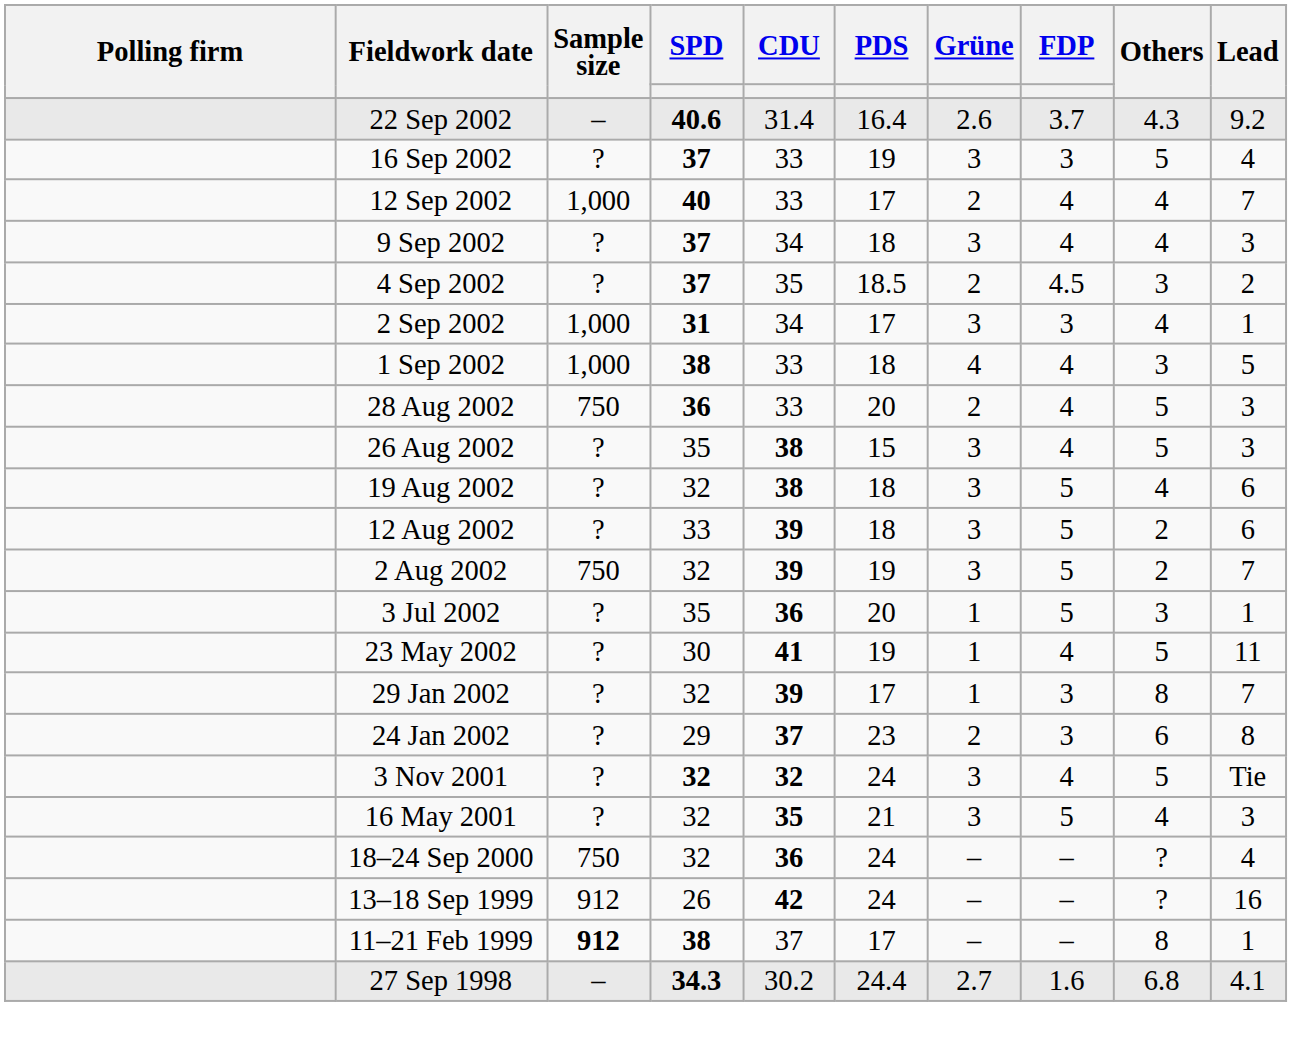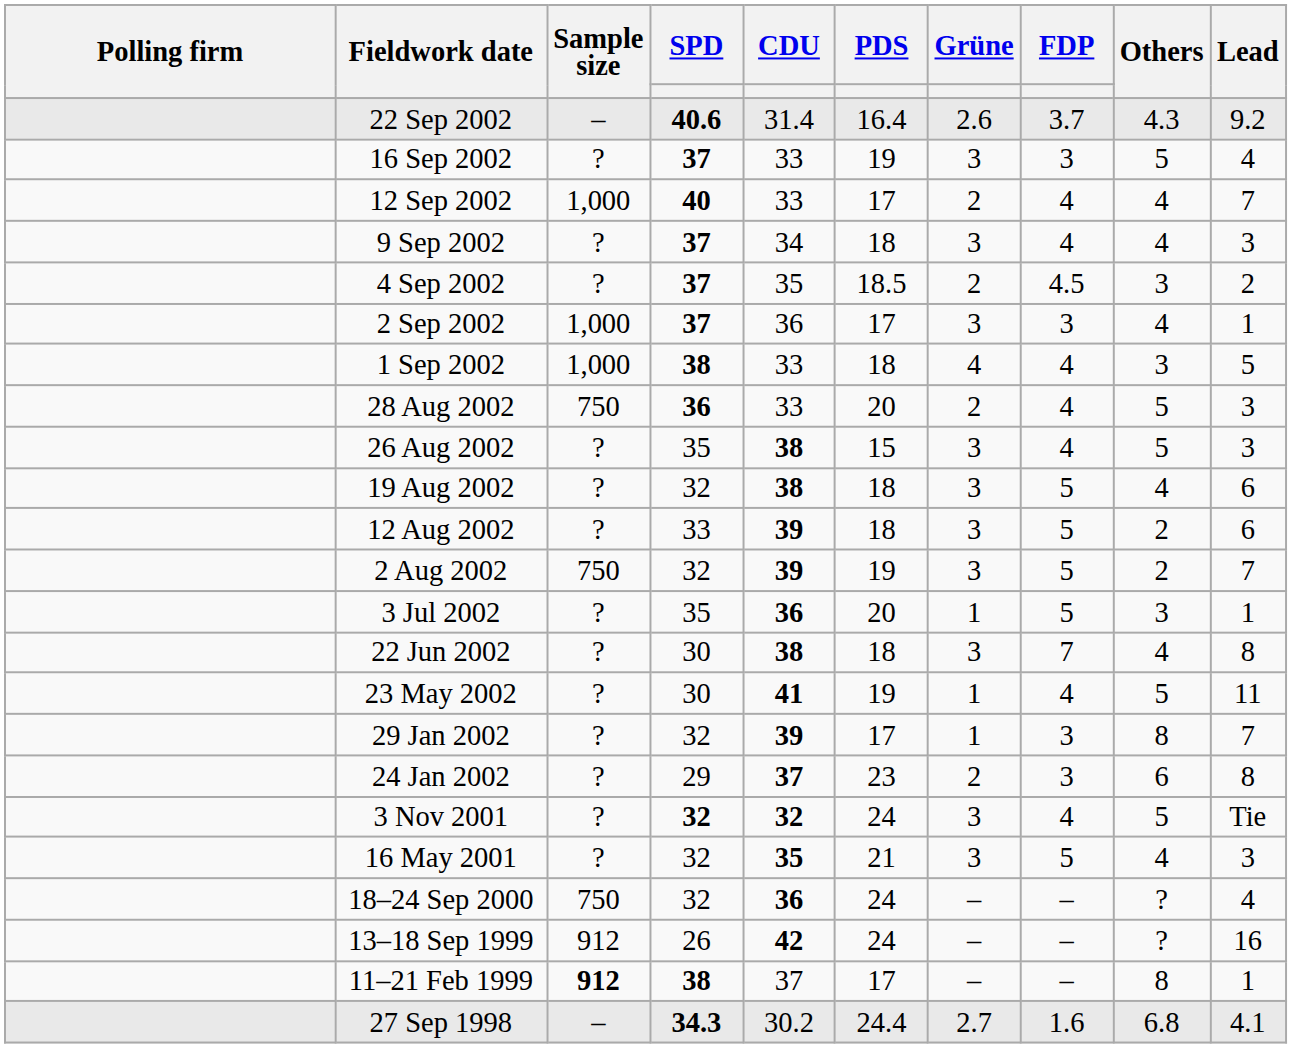(696, 324) 31 -> (696, 324) 37
(789, 324) 34 -> (789, 324) 36
+ row: (441, 653)
